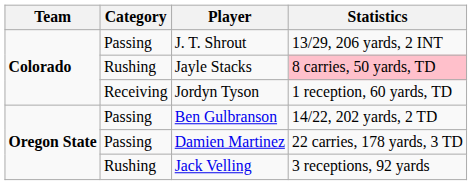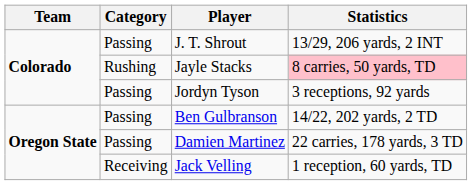(136, 92) Receiving -> (128, 92) Passing
(372, 92) 1 reception, 60 yards, TD -> (361, 92) 3 receptions, 92 yards
(130, 166) Rushing -> (136, 166) Receiving
(361, 166) 3 receptions, 92 yards -> (372, 166) 1 reception, 60 yards, TD
